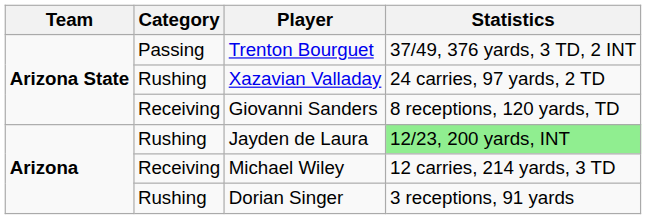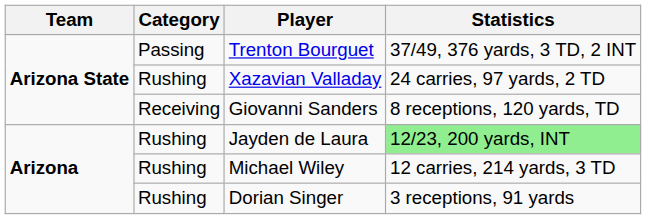(179, 168) Receiving -> (172, 168) Rushing
